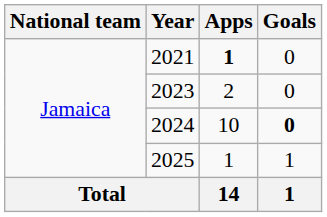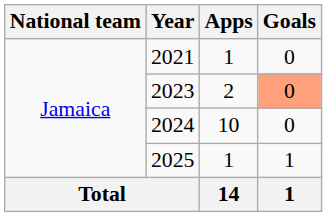(229, 56) bold -> (229, 56) normal
(289, 90) no background -> (289, 90) lightsalmon background
(289, 125) bold -> (289, 125) normal
